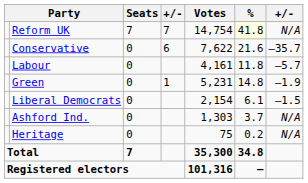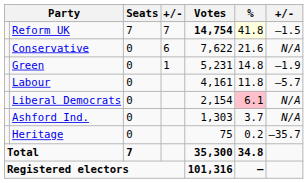(213, 30) normal -> (213, 30) bold
(291, 30) N/A -> (288, 30) –1.5
(285, 48) –35.7 -> (291, 48) N/A
rows swapped: (28, 83) <-> (31, 65)
(254, 100) no background -> (254, 100) pink background
(288, 100) –1.5 -> (291, 100) N/A
(291, 135) N/A -> (285, 135) –35.7
